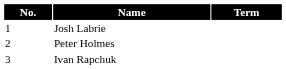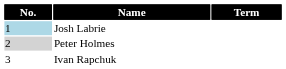(8, 28) no background -> (8, 28) lightblue background
(8, 43) no background -> (8, 43) lightgrey background
